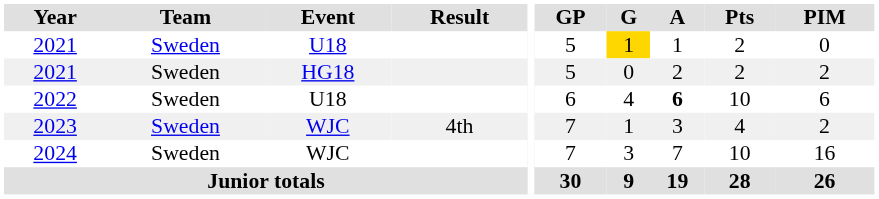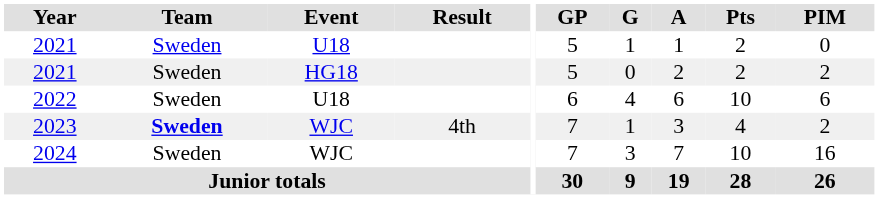(629, 44) gold background -> (630, 44) no background
(677, 99) bold -> (679, 99) normal
(185, 126) normal -> (187, 126) bold
